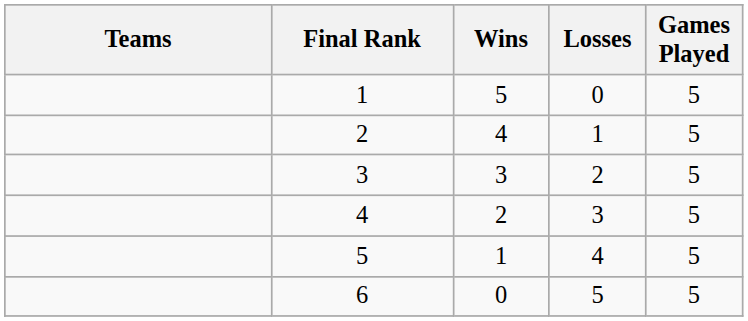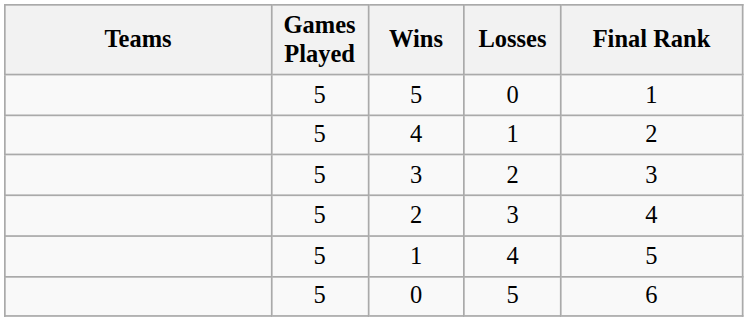columns swapped: (694, 39) <-> (362, 39)
